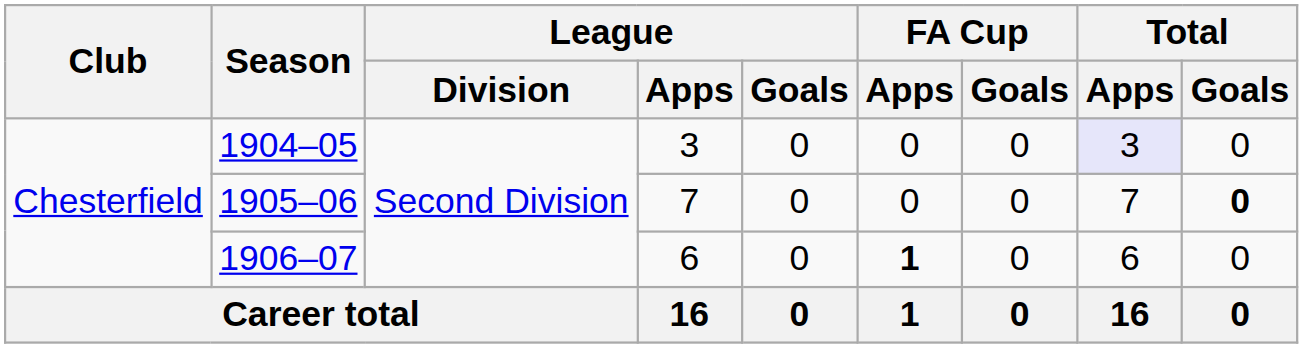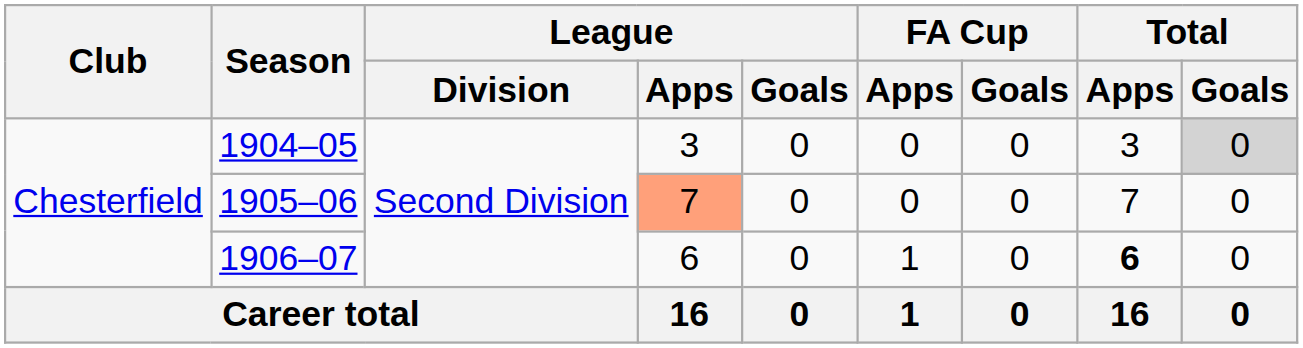(1130, 145) lavender background -> (1130, 145) no background
(1240, 145) no background -> (1240, 145) lightgrey background
(689, 201) no background -> (689, 201) lightsalmon background
(1240, 201) bold -> (1240, 201) normal
(910, 257) bold -> (910, 257) normal
(1130, 257) normal -> (1130, 257) bold
